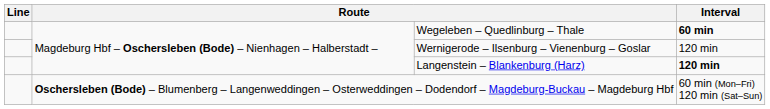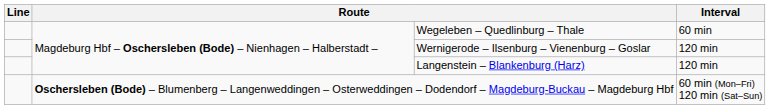(696, 30) bold -> (695, 30) normal
(699, 65) bold -> (698, 65) normal
